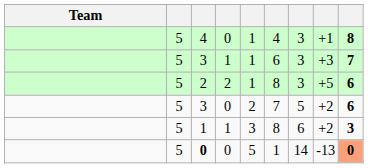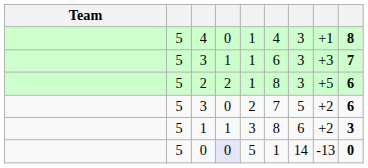(203, 151) bold -> (203, 151) normal
(228, 151) no background -> (228, 151) lavender background
(351, 151) lightsalmon background -> (351, 151) no background
